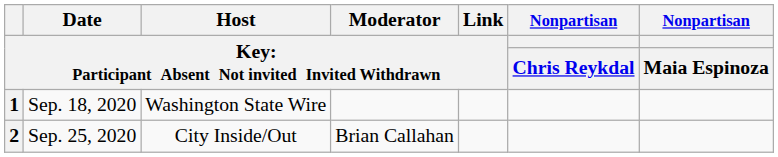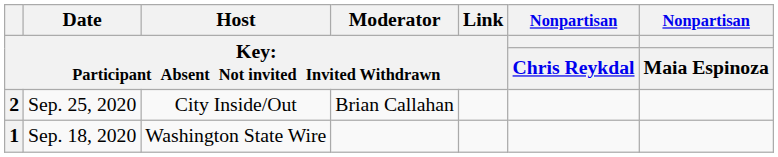rows swapped: (14, 104) <-> (14, 135)
